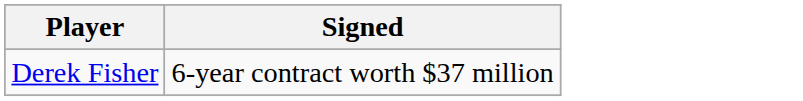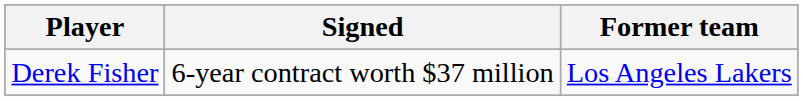+ column: (679, 26)
